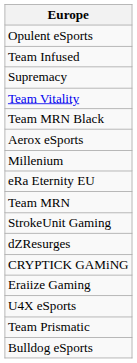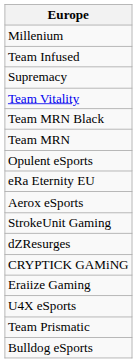(50, 35) Opulent eSports -> (36, 35) Millenium
(46, 139) Aerox eSports -> (39, 139) Team MRN
(36, 160) Millenium -> (50, 160) Opulent eSports
(39, 202) Team MRN -> (46, 202) Aerox eSports
